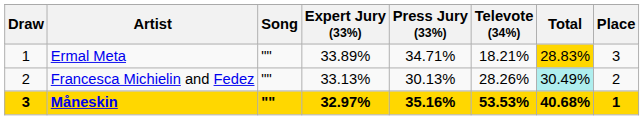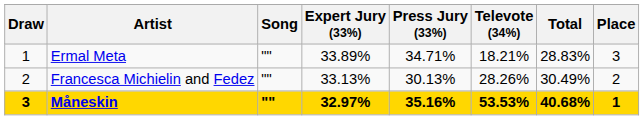(565, 56) gold background -> (565, 56) no background
(565, 79) paleturquoise background -> (565, 79) no background
